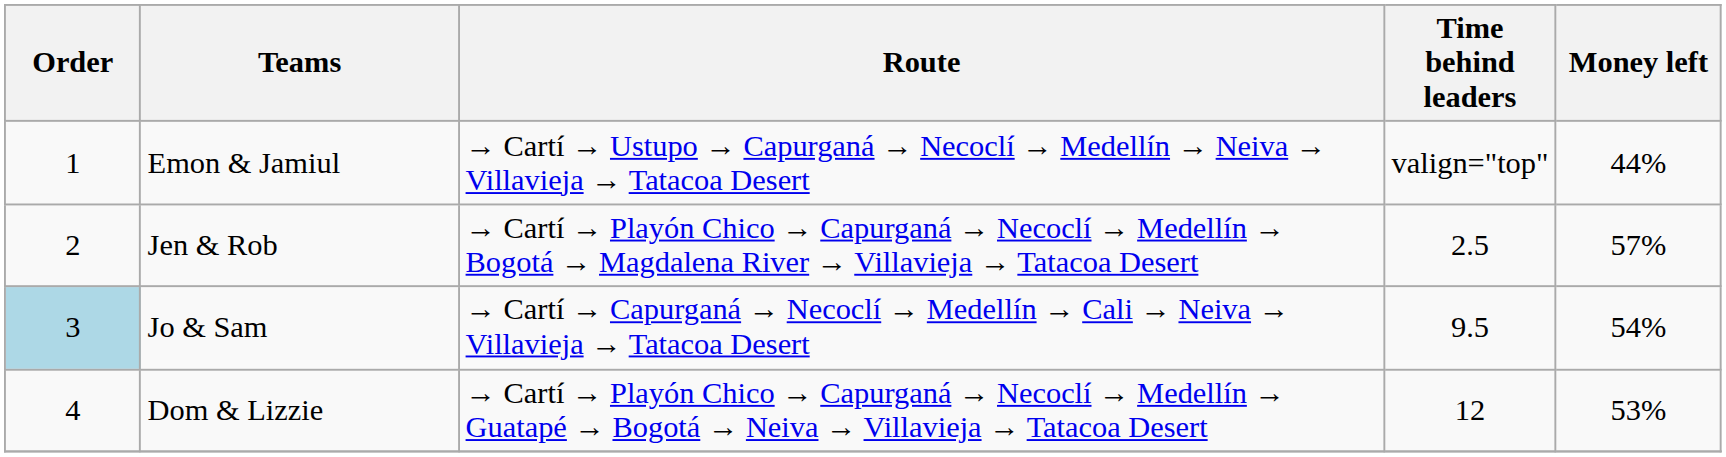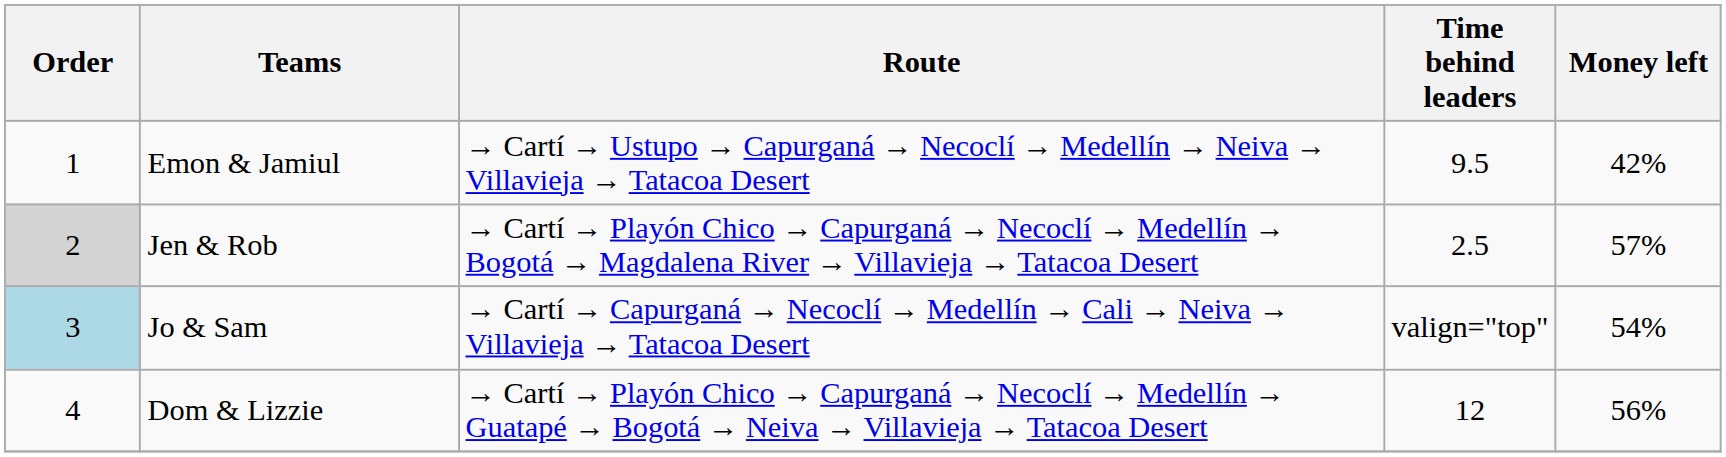(1470, 162) valign="top" -> (1470, 162) 9.5
(1638, 162) 44% -> (1638, 162) 42%
(73, 244) no background -> (73, 244) lightgrey background
(1470, 327) 9.5 -> (1470, 327) valign="top"
(1638, 409) 53% -> (1638, 409) 56%
